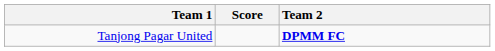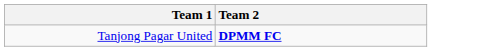- column: (247, 14)
